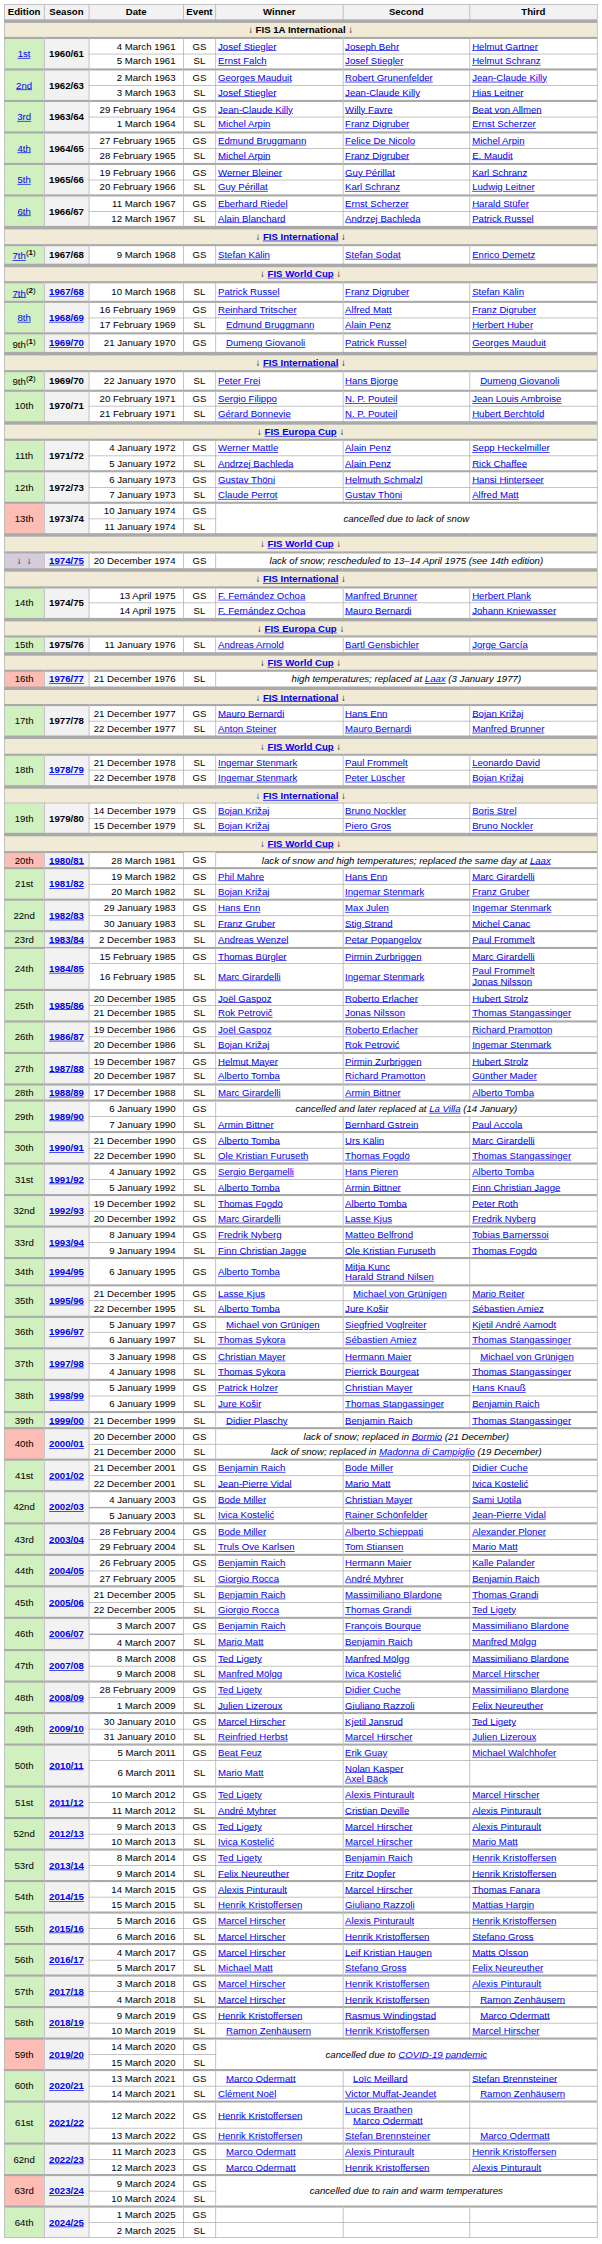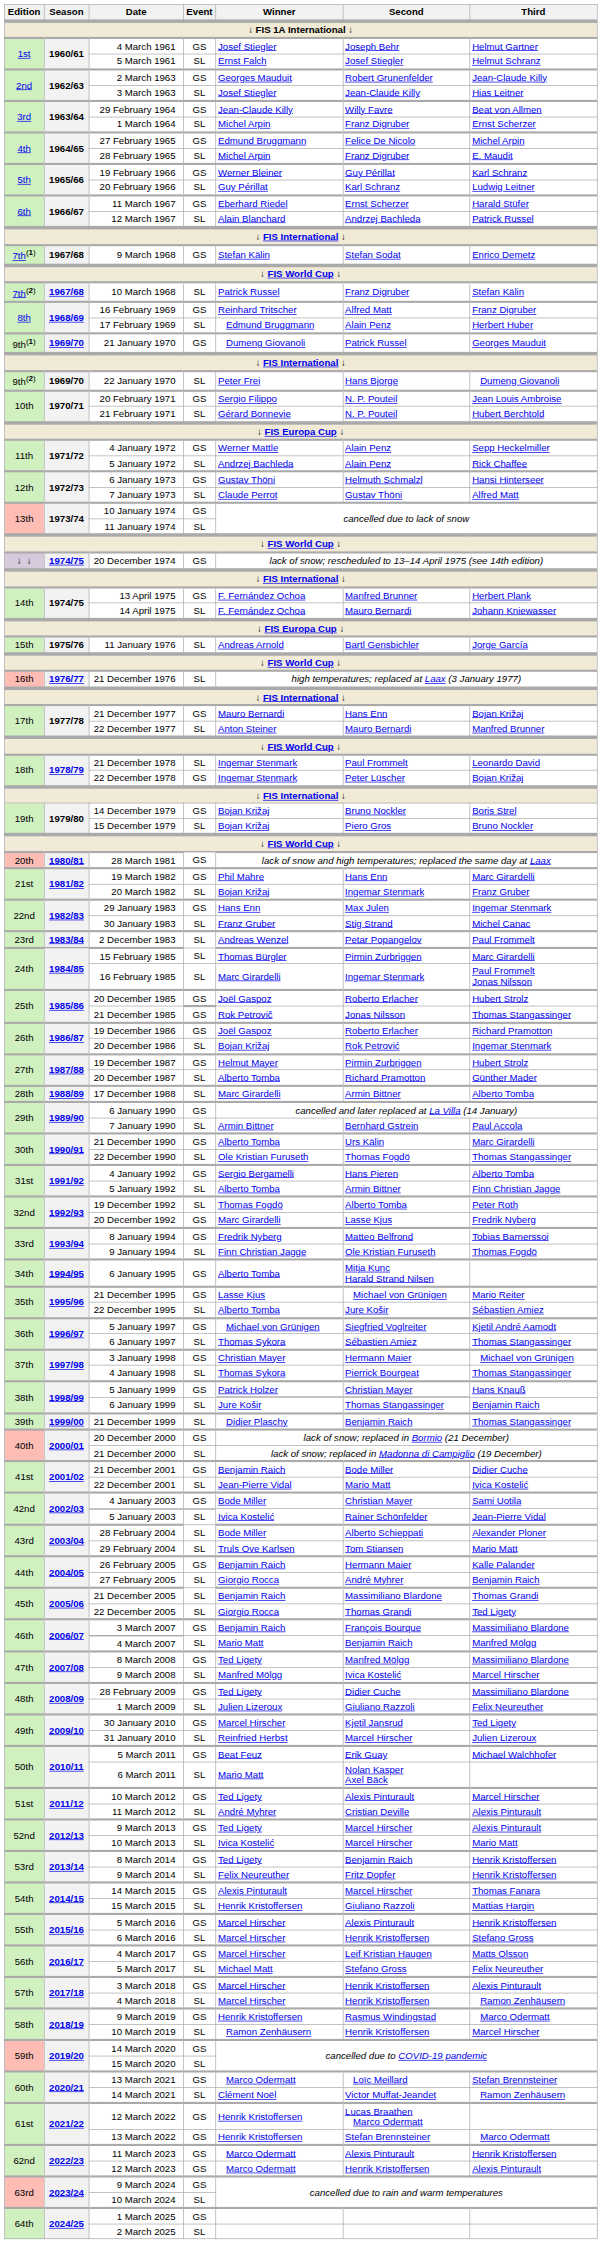(199, 956) GS -> (199, 955) SL
(199, 1013) SL -> (199, 1014) GS
(199, 1532) GS -> (199, 1533) SL
